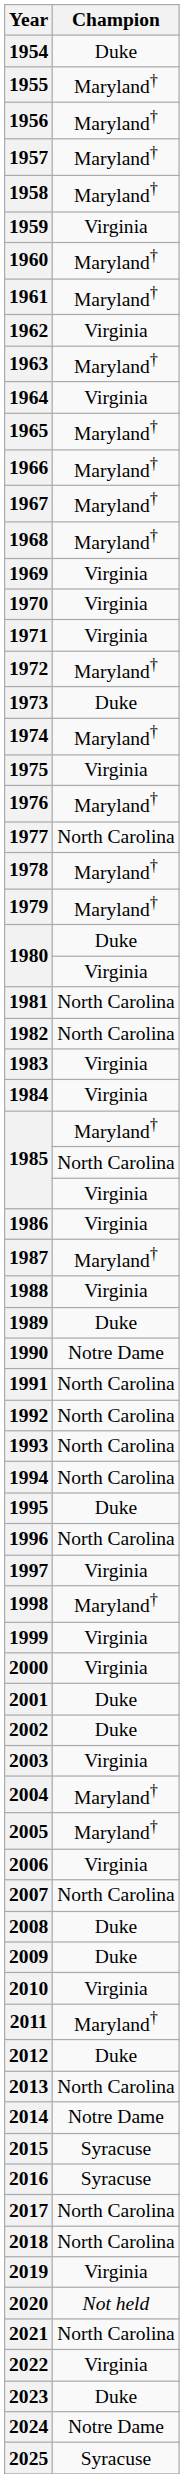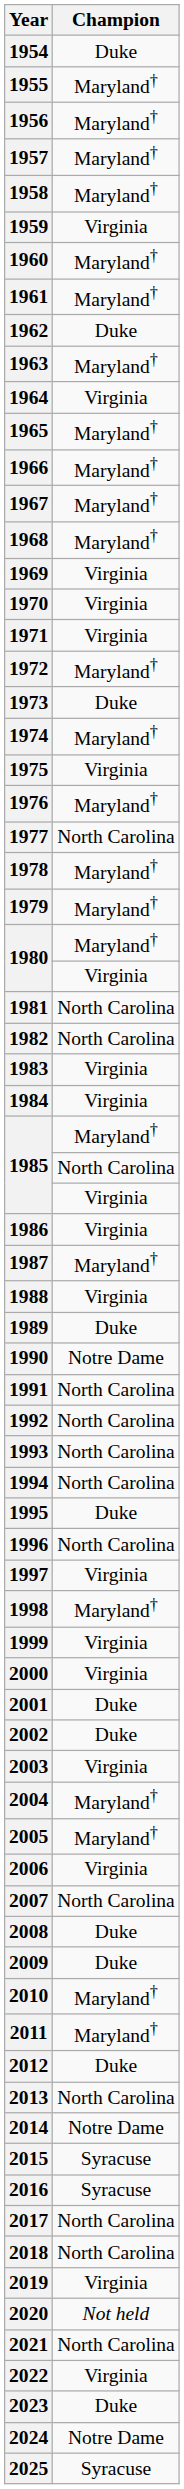(116, 330) Virginia -> (116, 330) Duke
(116, 940) Duke -> (116, 942) Maryland†
(116, 1988) Virginia -> (116, 1996) Maryland†
